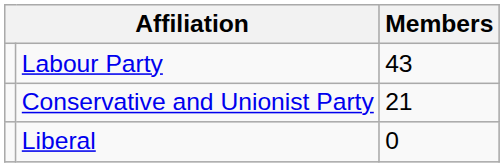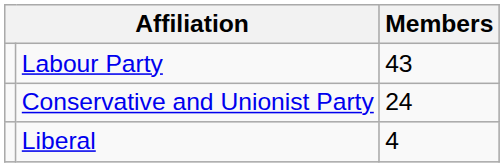(399, 102) 21 -> (399, 102) 24
(392, 141) 0 -> (392, 141) 4
